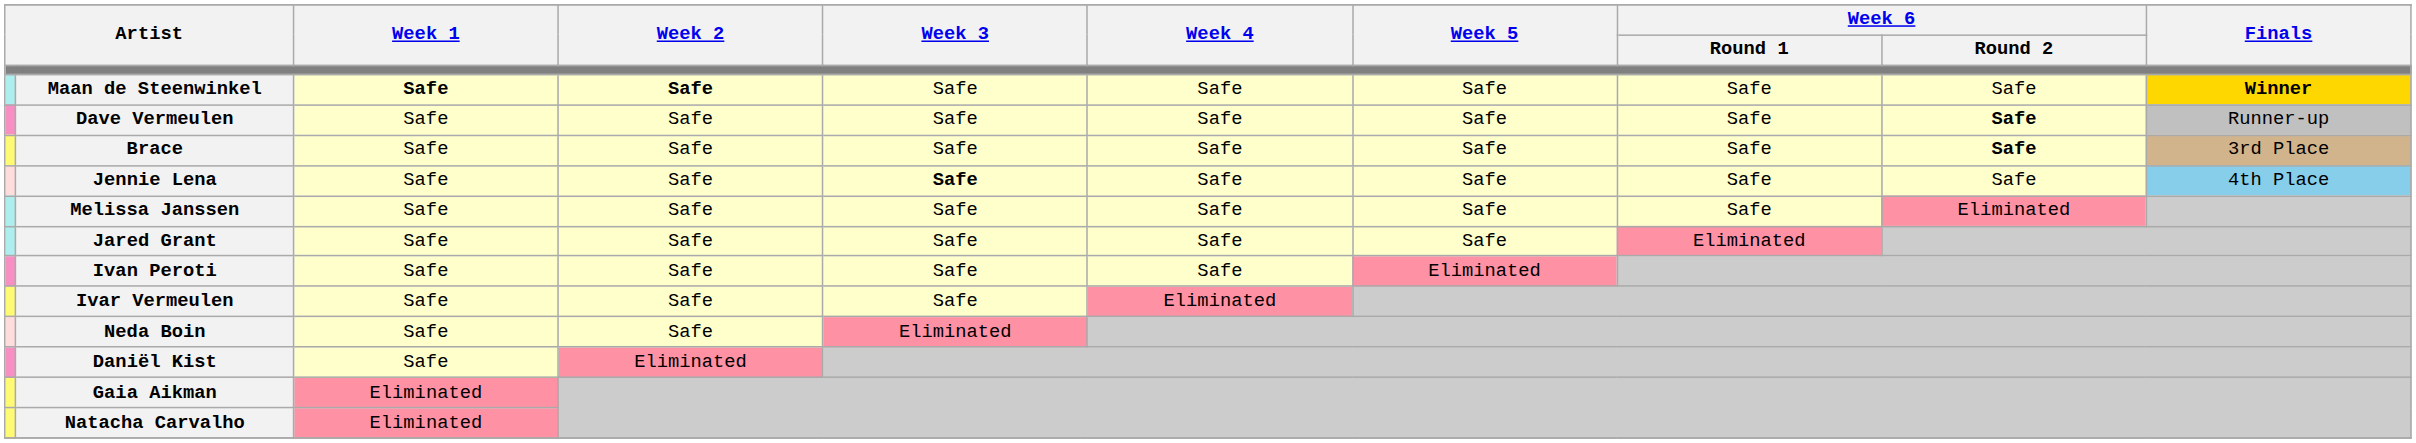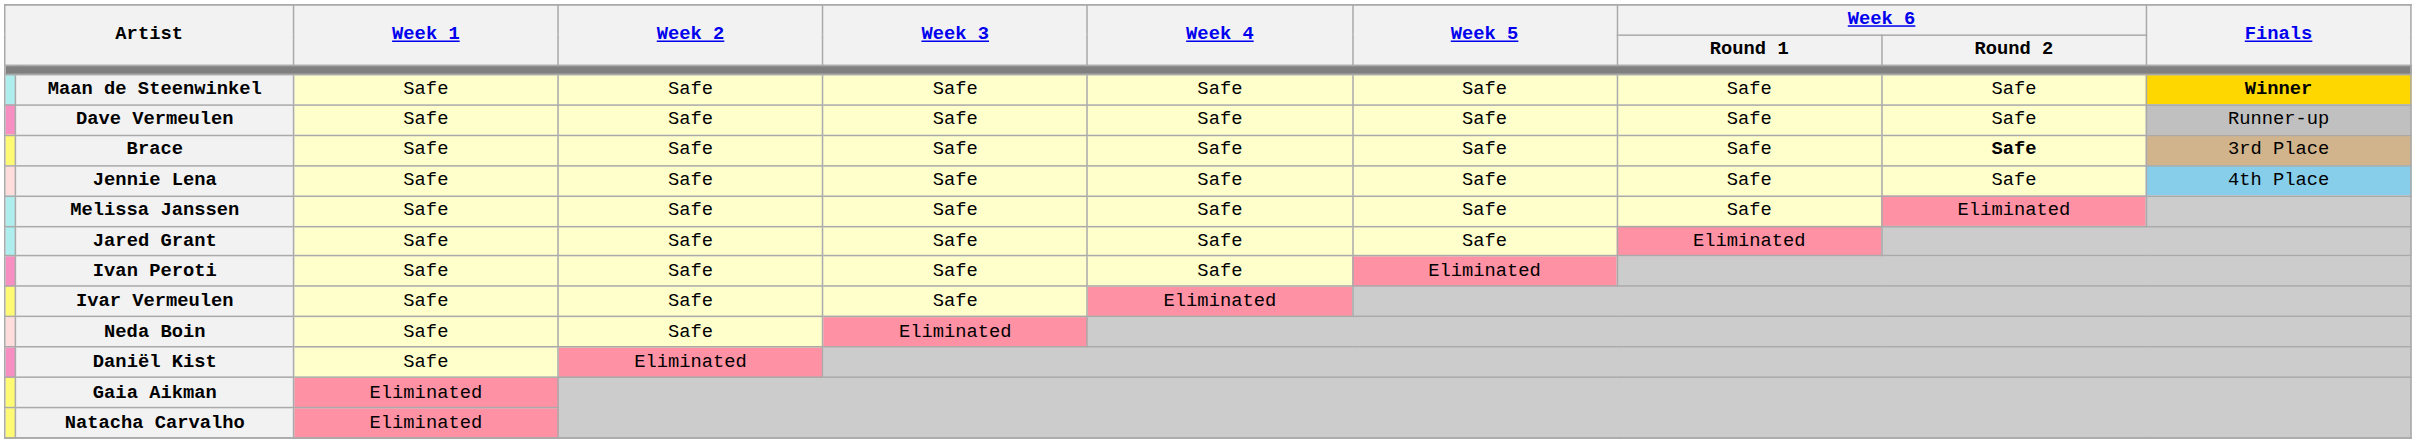(426, 90) bold -> (426, 90) normal
(691, 90) bold -> (691, 90) normal
(2014, 120) bold -> (2014, 120) normal
(955, 181) bold -> (955, 181) normal
